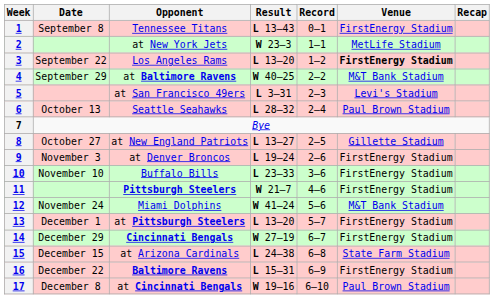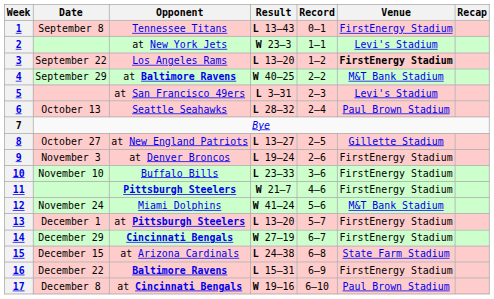(396, 45) MetLife Stadium -> (396, 45) Levi's Stadium
